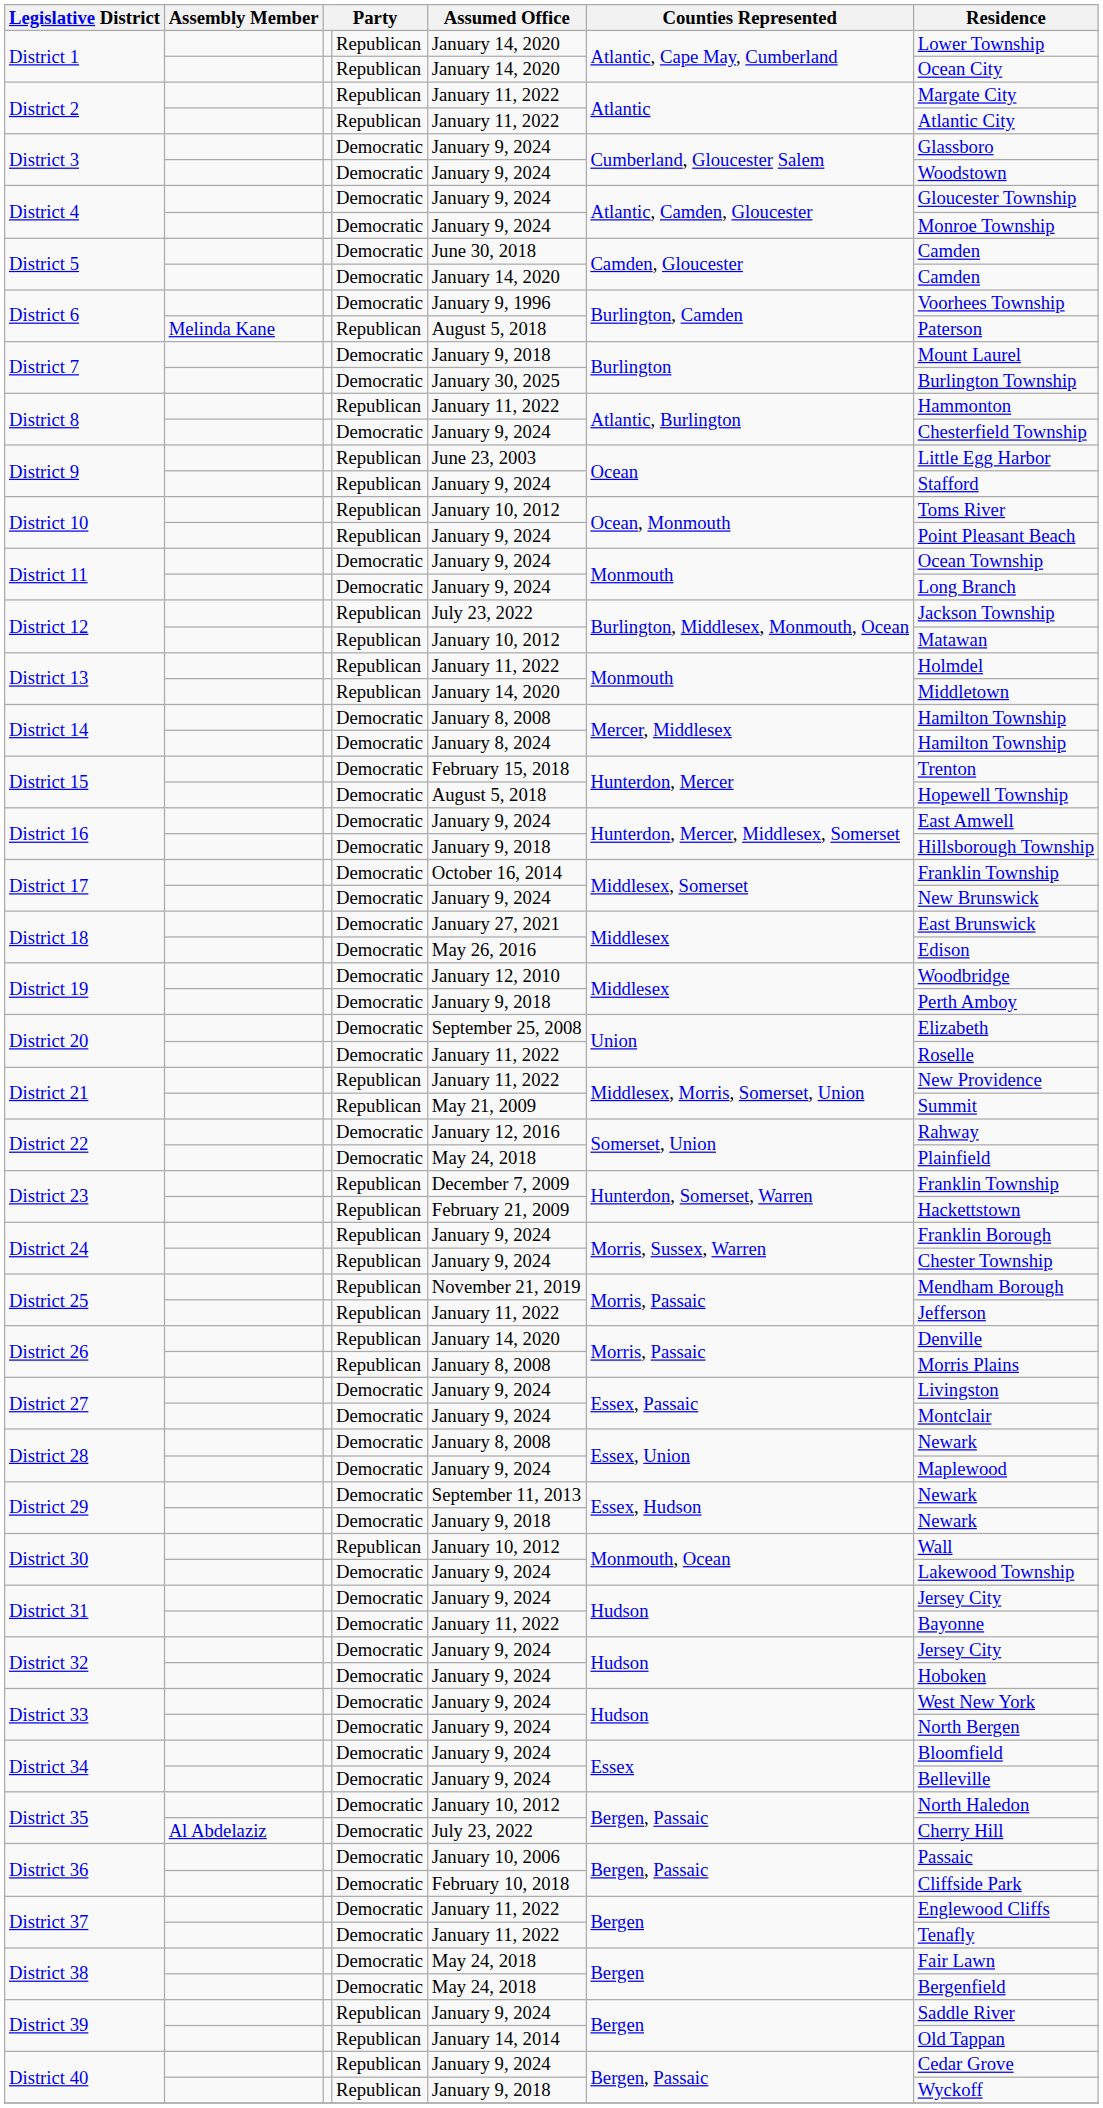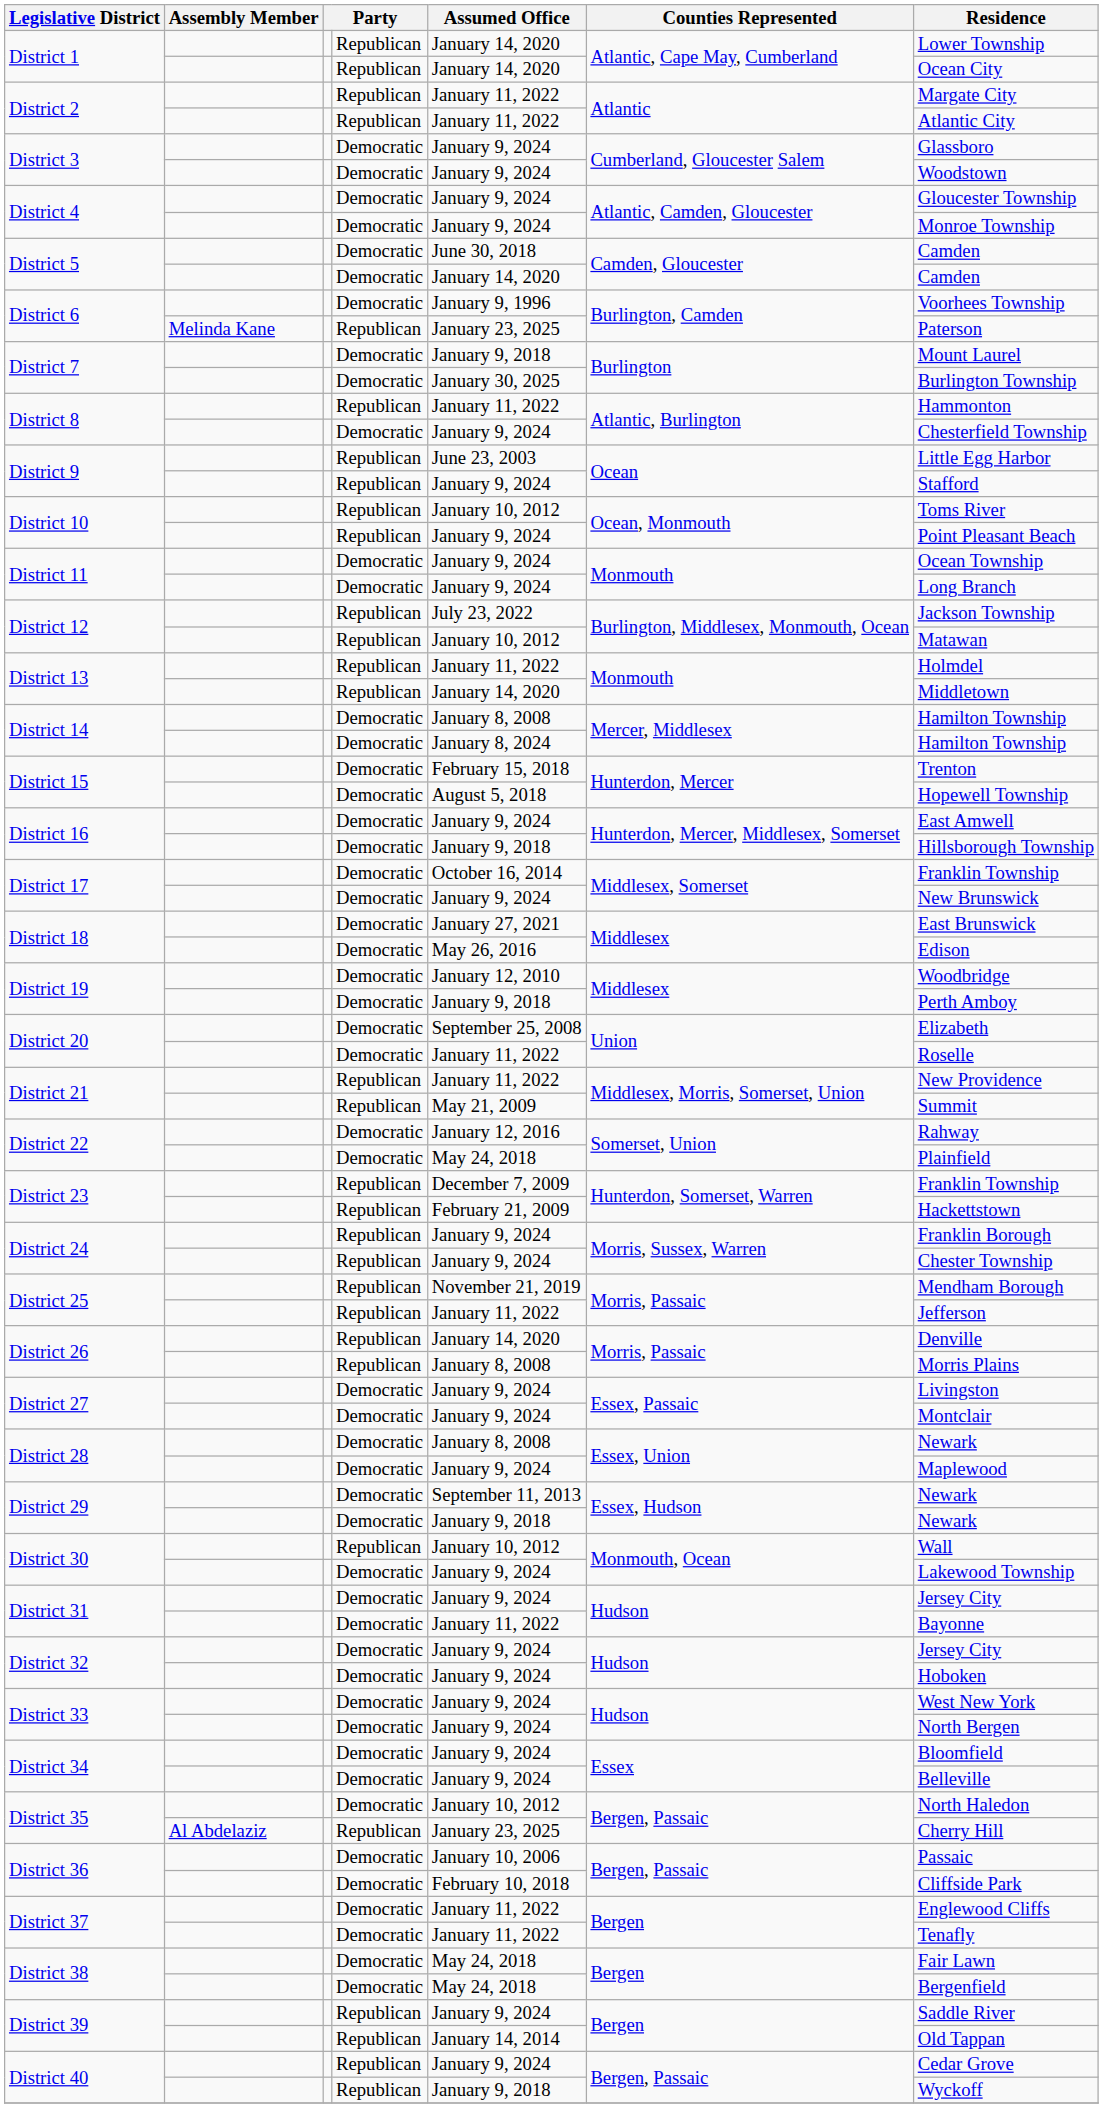(489, 328) August 5, 2018 -> (496, 328) January 23, 2025
(380, 1831) Democratic -> (378, 1831) Republican
(482, 1831) July 23, 2022 -> (496, 1831) January 23, 2025
